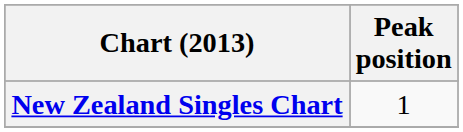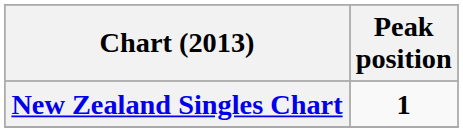(404, 103) normal -> (404, 103) bold
